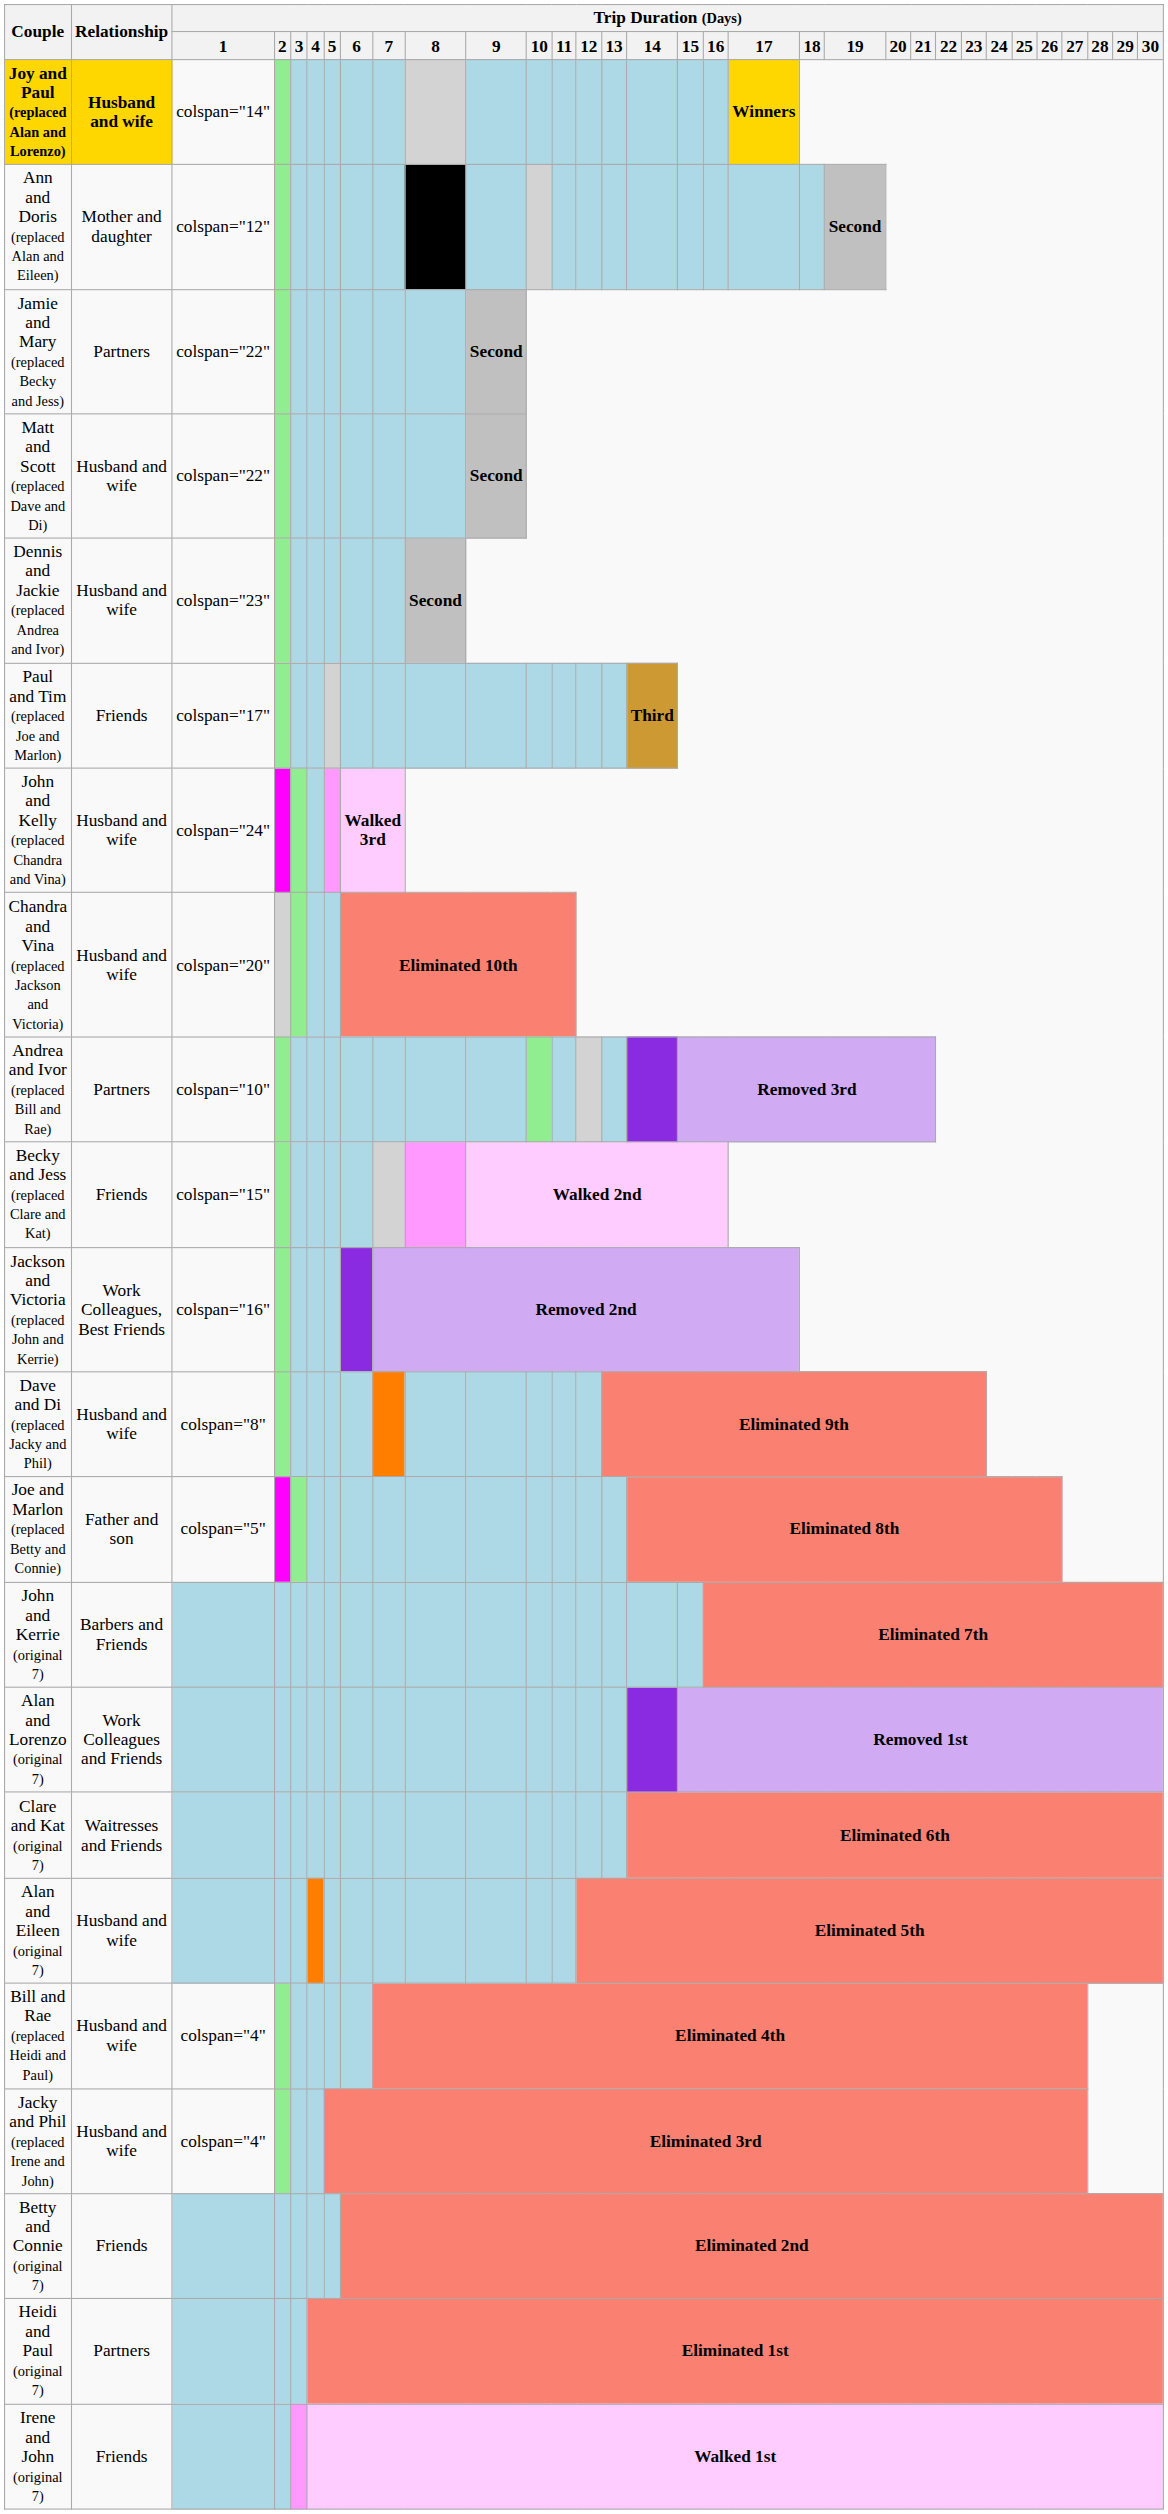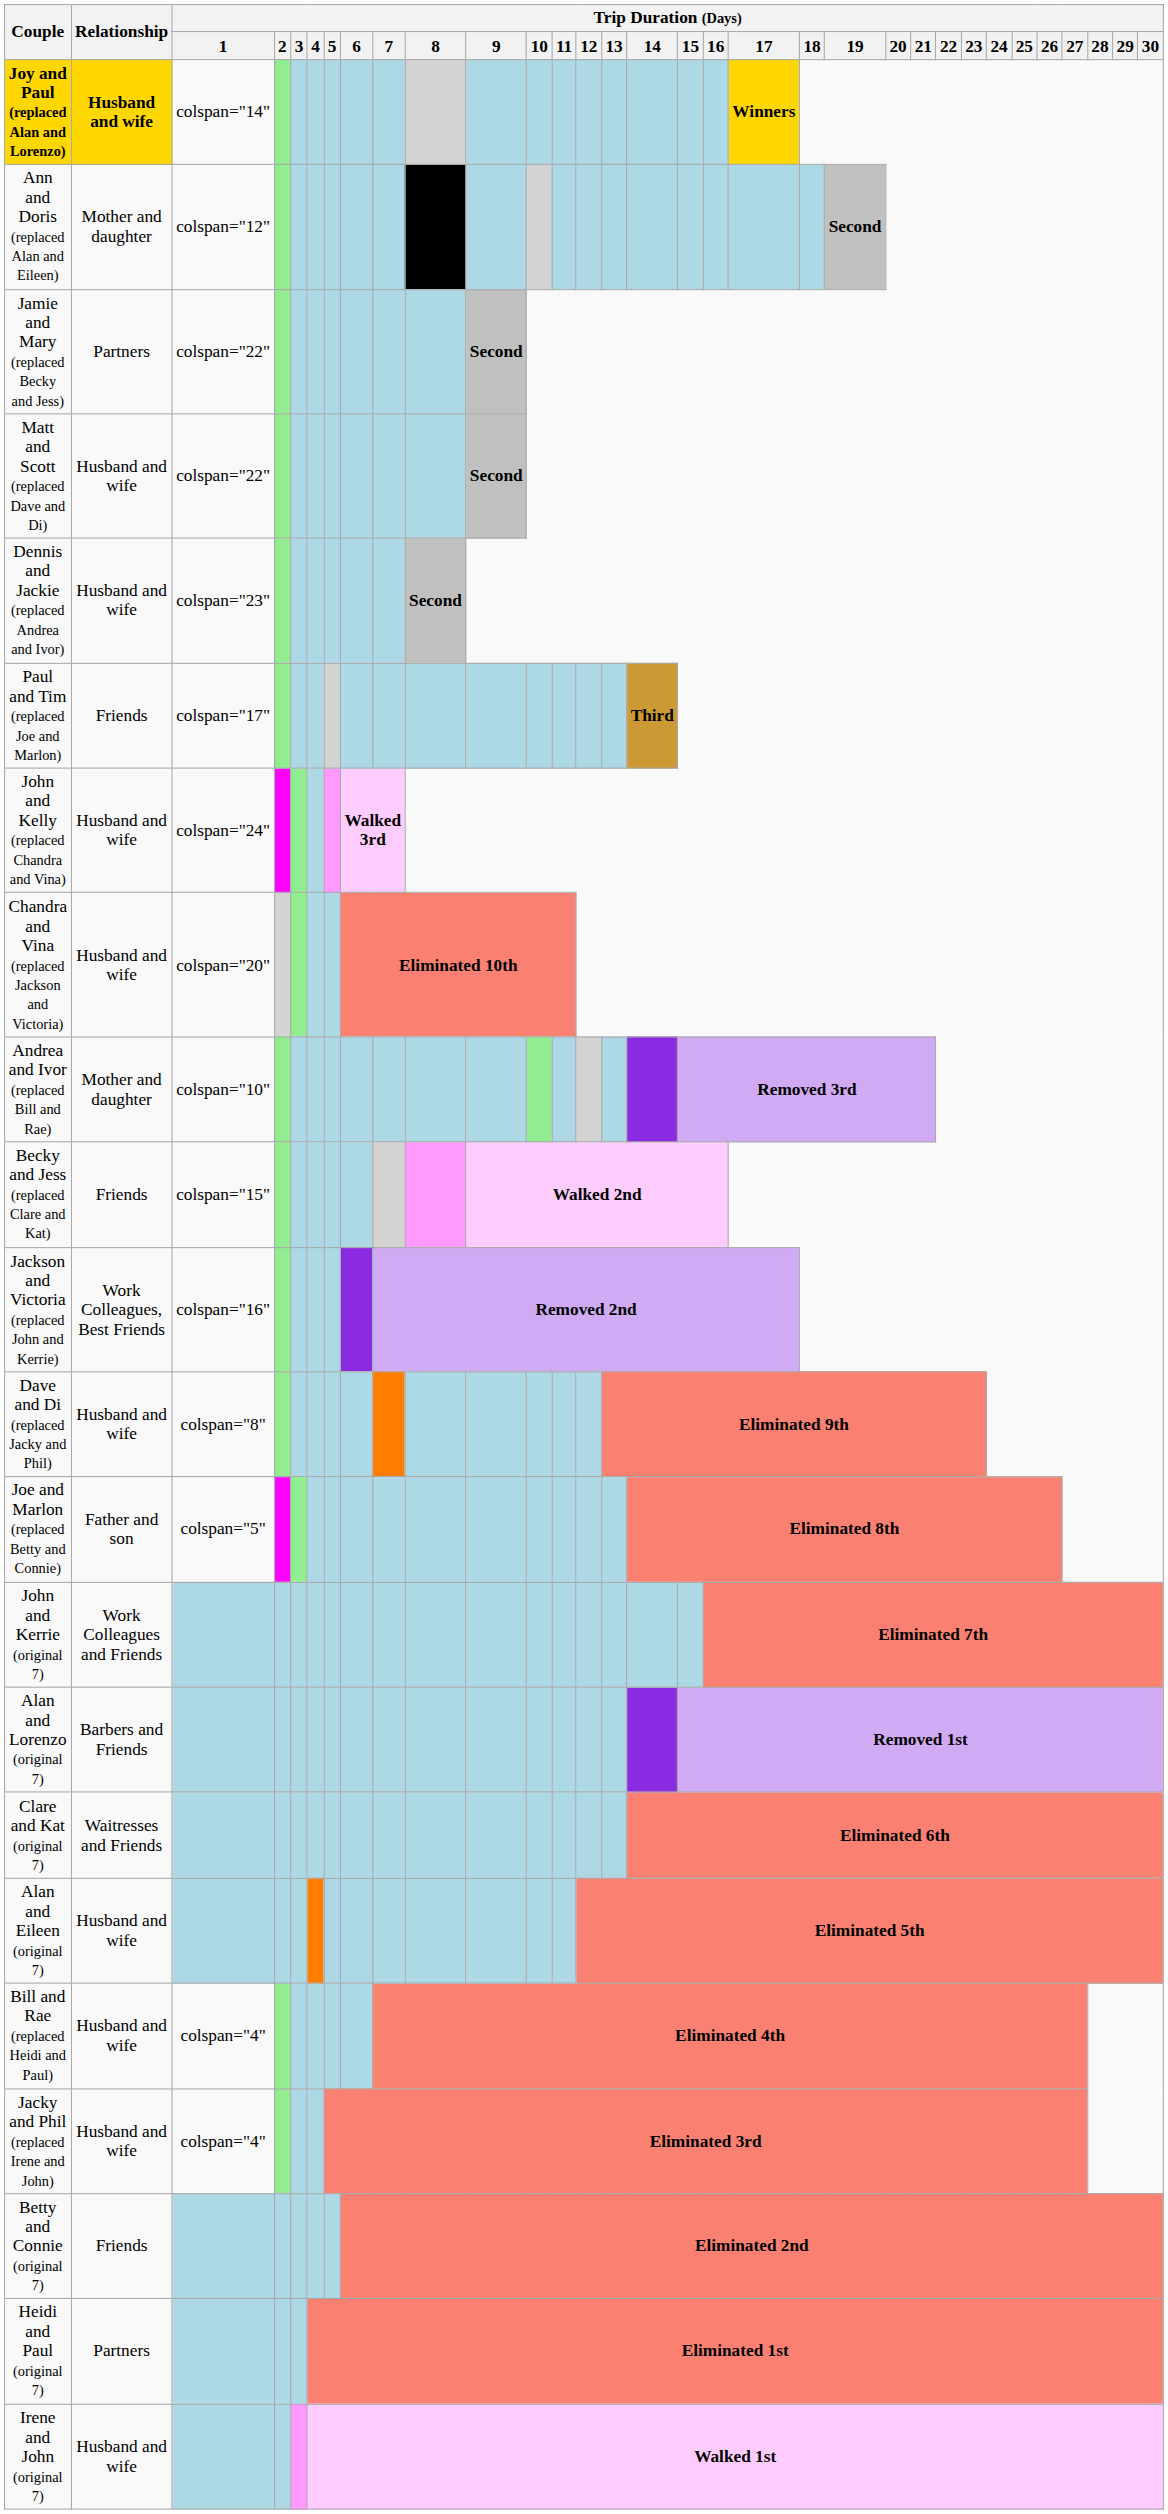(122, 1089) Partners -> (122, 1089) Mother and daughter
(122, 1634) Barbers and Friends -> (122, 1634) Work Colleagues and Friends
(122, 1739) Work Colleagues and Friends -> (122, 1739) Barbers and Friends
(122, 2456) Friends -> (122, 2456) Husband and wife
